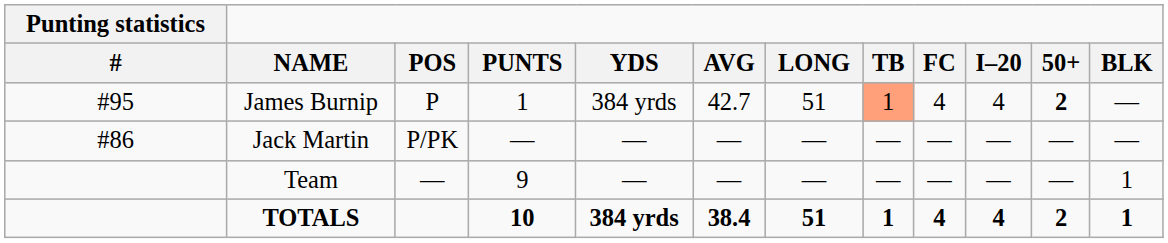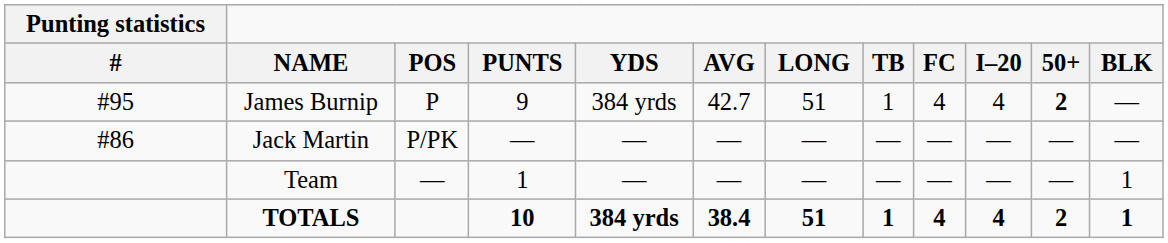(522, 101) 1 -> (522, 101) 9
(888, 101) lightsalmon background -> (888, 101) no background
(522, 179) 9 -> (522, 179) 1
